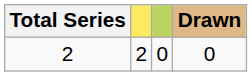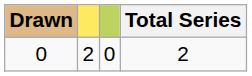columns swapped: (68, 20) <-> (210, 20)
